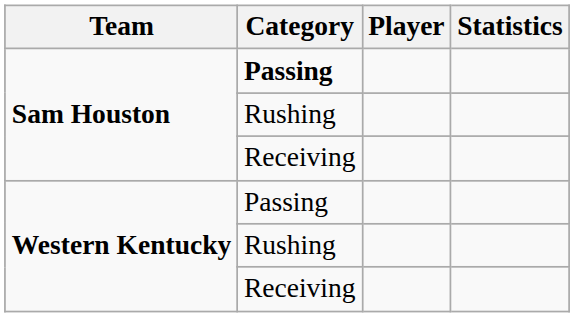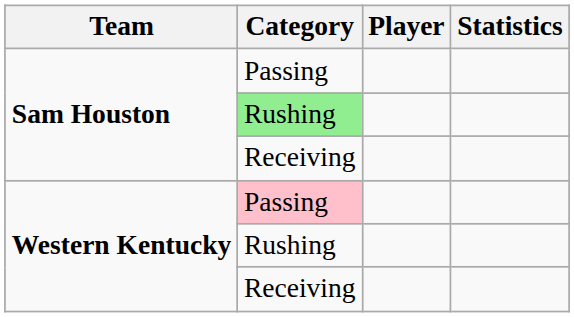(288, 70) bold -> (286, 70) normal
(290, 114) no background -> (290, 114) lightgreen background
(286, 201) no background -> (286, 201) pink background
